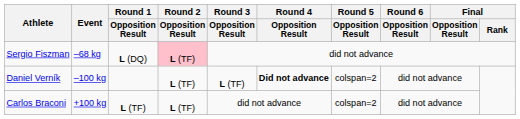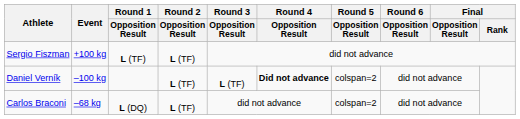(87, 54) –68 kg -> (90, 54) +100 kg
(133, 59) L (DQ) -> (133, 59) L (TF)
(183, 59) pink background -> (183, 59) no background
(90, 103) +100 kg -> (87, 103) –68 kg
(133, 108) L (TF) -> (133, 108) L (DQ)
